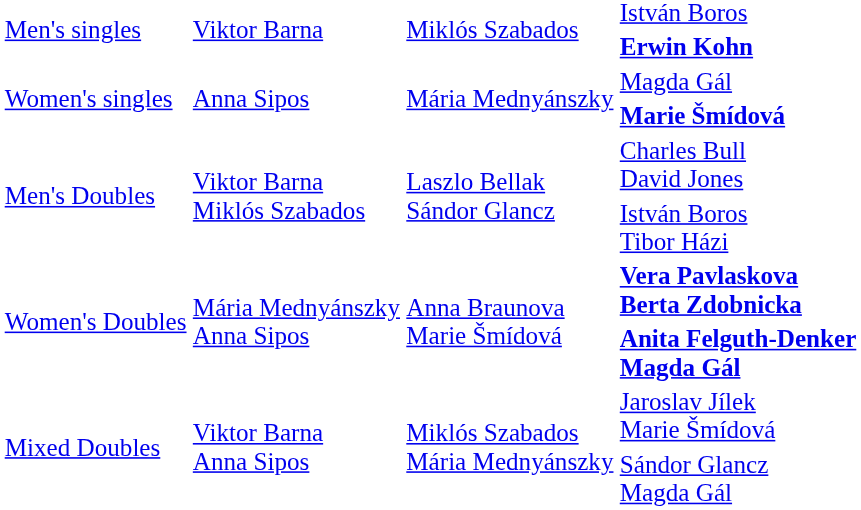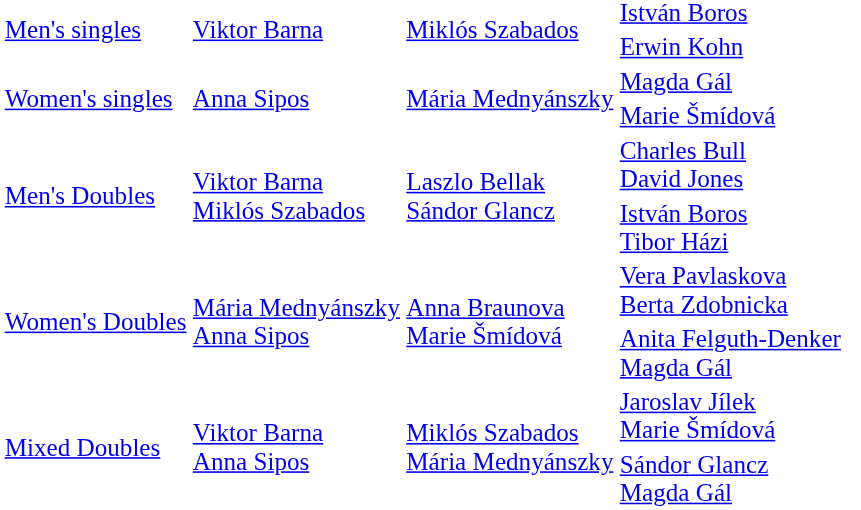(686, 47) bold -> (682, 47) normal
(702, 116) bold -> (698, 116) normal
(711, 290) bold -> (704, 290) normal
(738, 353) bold -> (730, 353) normal
